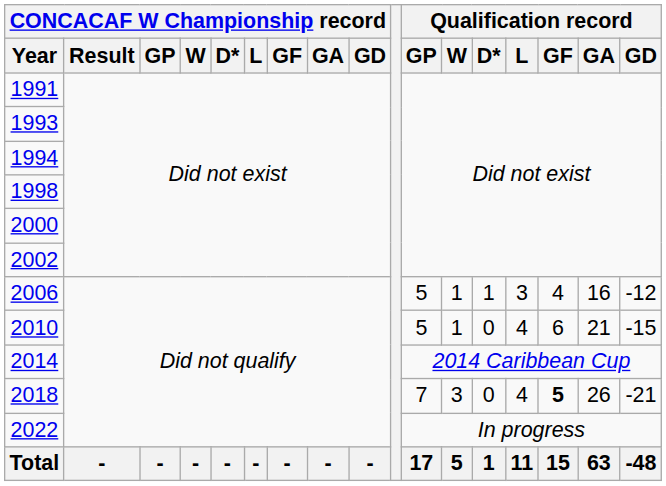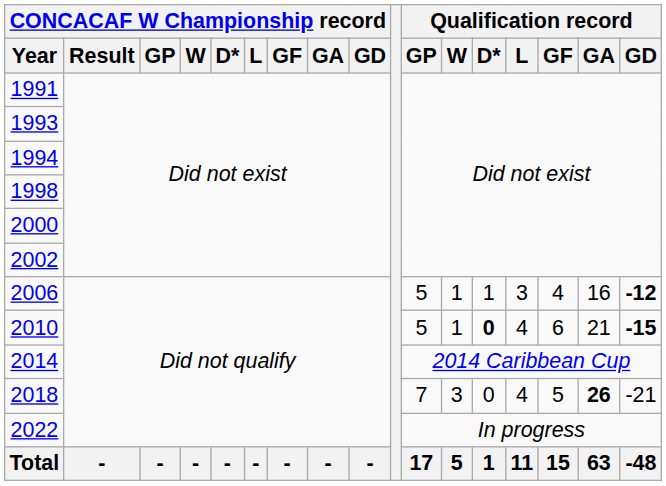(641, 293) normal -> (641, 293) bold
(489, 327) normal -> (489, 327) bold
(641, 327) normal -> (641, 327) bold
(558, 395) bold -> (558, 395) normal
(599, 395) normal -> (599, 395) bold
